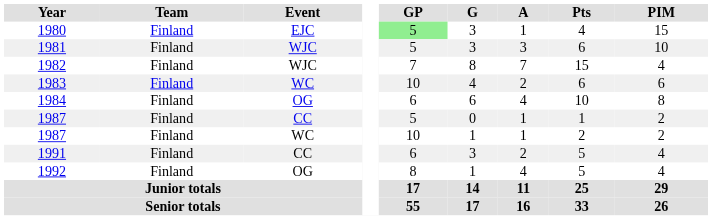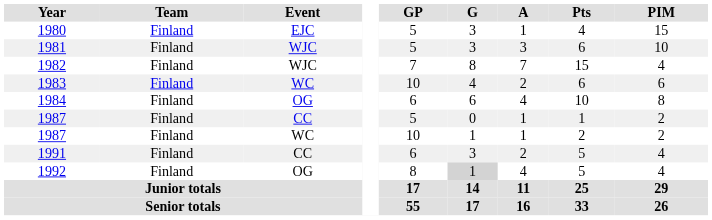(413, 30) lightgreen background -> (413, 30) no background
(473, 171) no background -> (473, 171) lightgrey background
